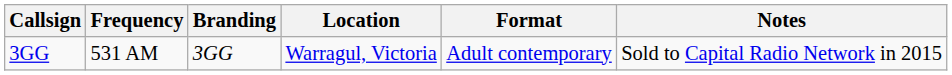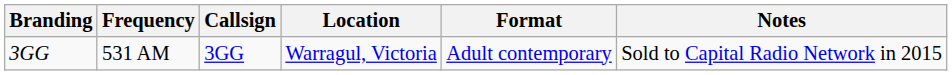columns swapped: (45, 20) <-> (234, 20)
